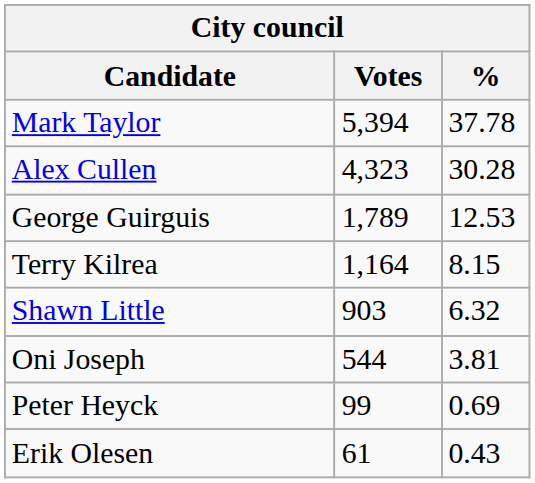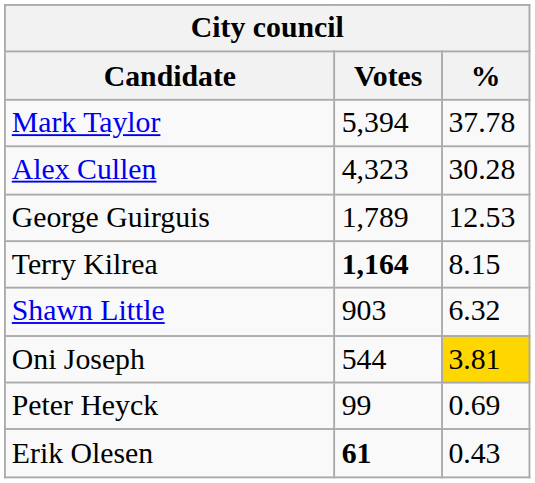(375, 264) normal -> (375, 264) bold
(474, 358) no background -> (474, 358) gold background
(357, 452) normal -> (357, 452) bold
